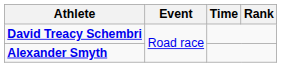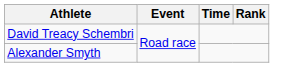(75, 34) bold -> (71, 34) normal
(57, 53) bold -> (54, 53) normal
